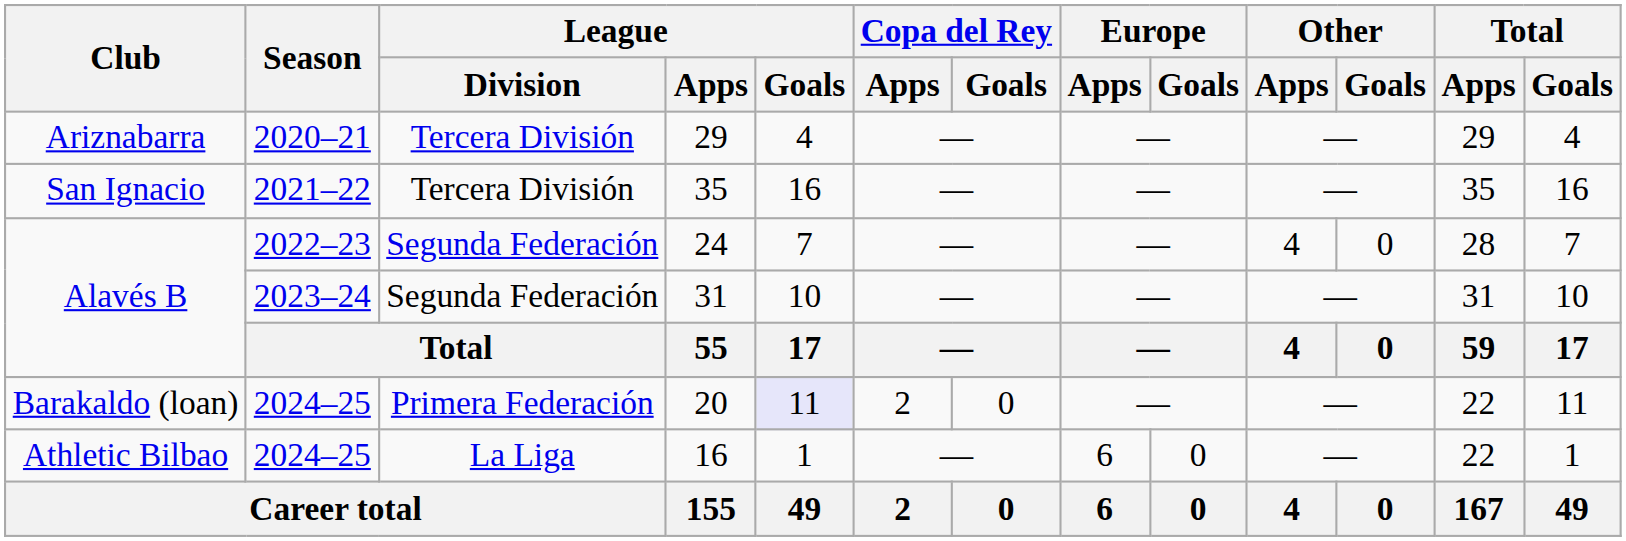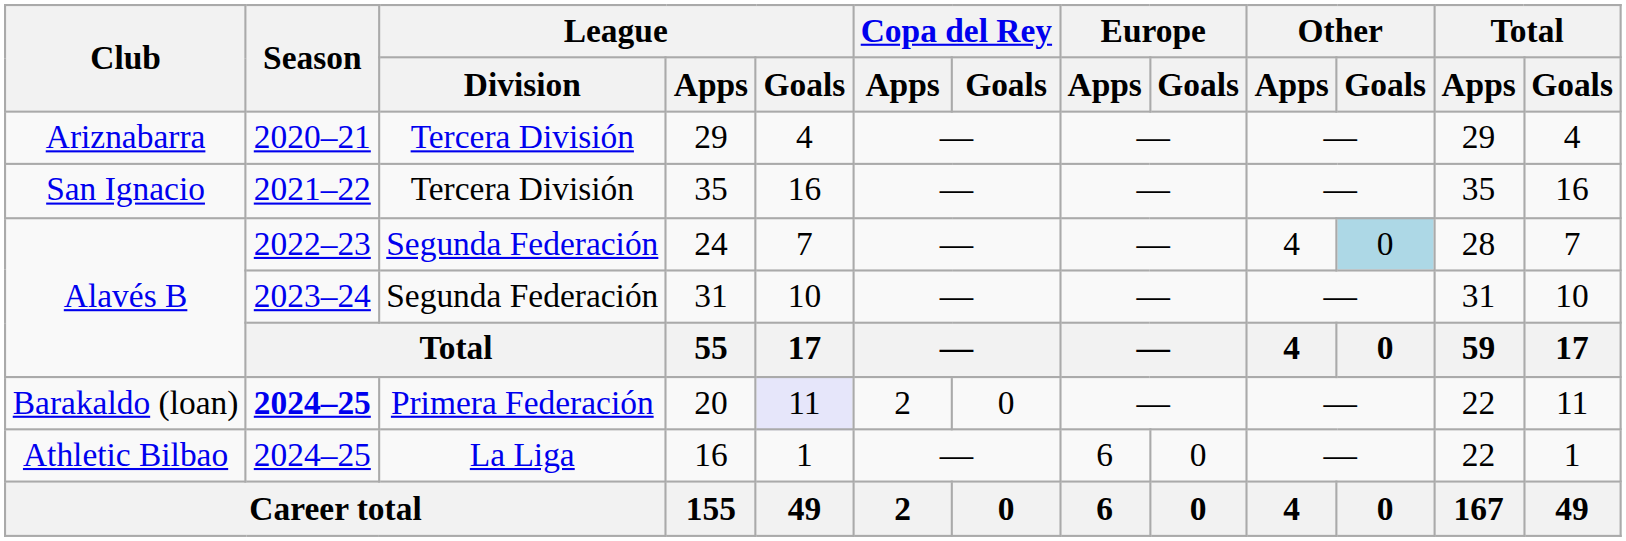(1385, 243) no background -> (1385, 243) lightblue background
(312, 402) normal -> (312, 402) bold
